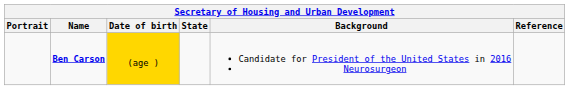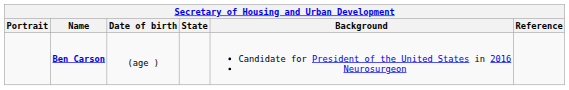(143, 64) gold background -> (143, 64) no background
